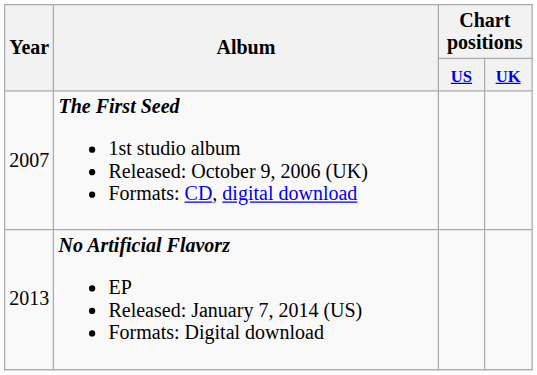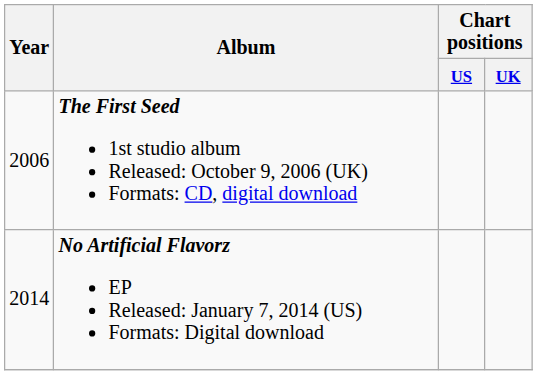(29, 160) 2007 -> (29, 160) 2006
(29, 299) 2013 -> (29, 299) 2014
